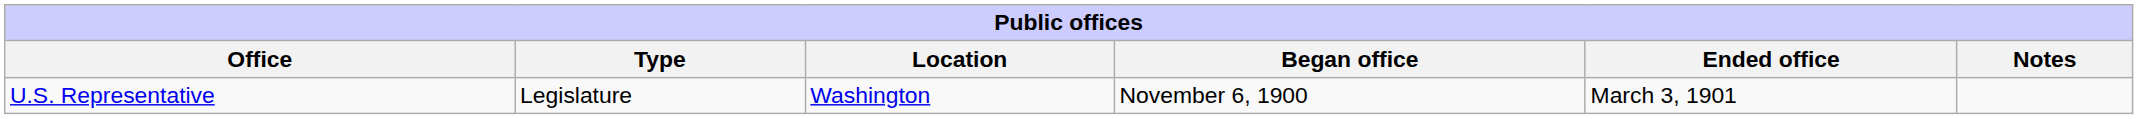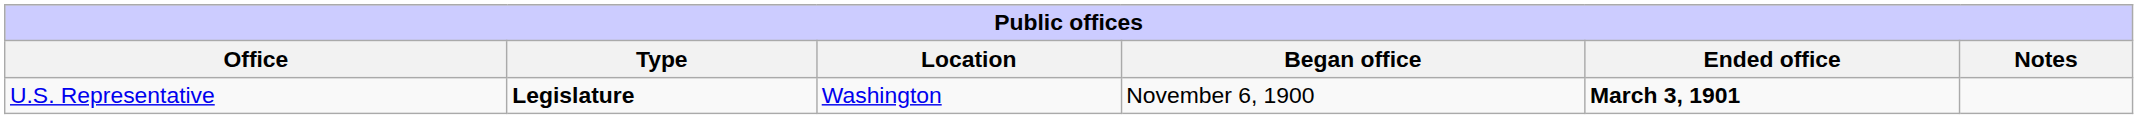(576, 95) normal -> (573, 95) bold
(1664, 95) normal -> (1665, 95) bold
